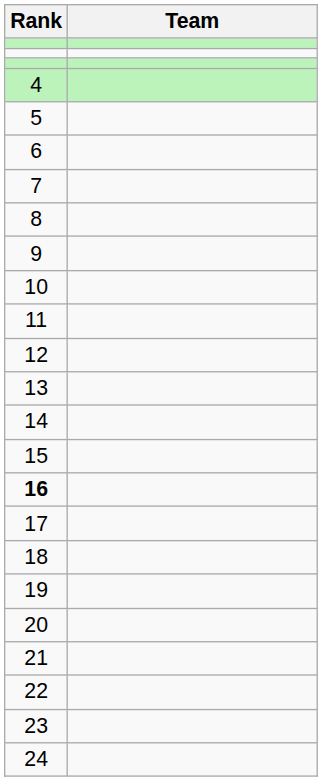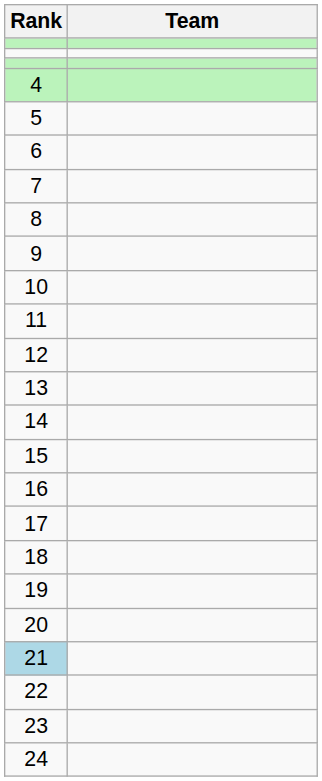(36, 489) bold -> (36, 489) normal
(36, 658) no background -> (36, 658) lightblue background
